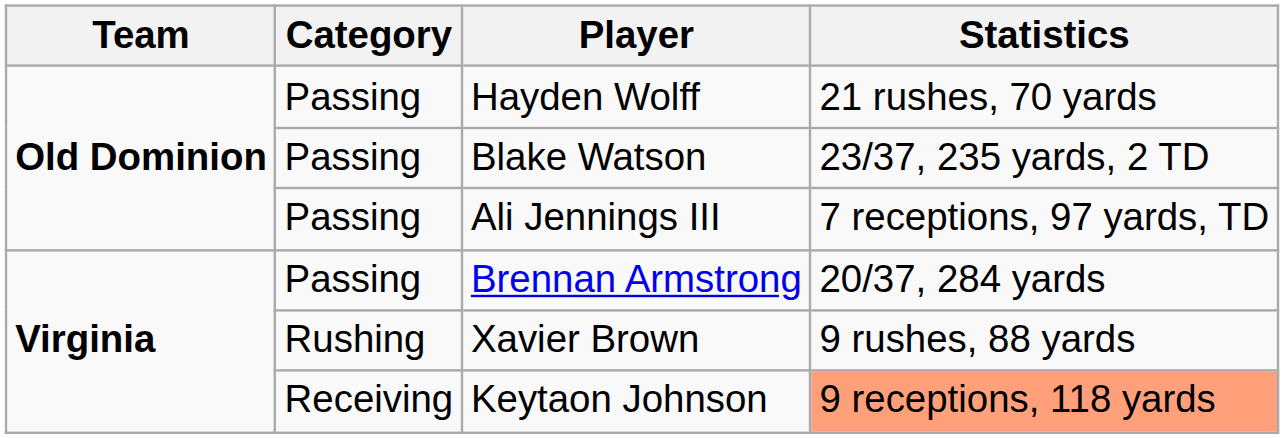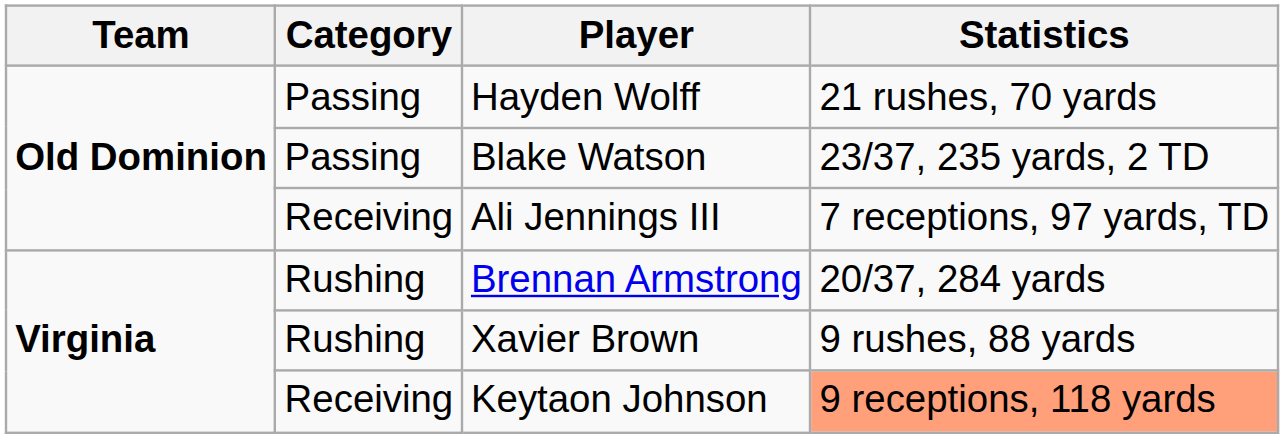(353, 218) Passing -> (369, 218) Receiving
(353, 278) Passing -> (355, 278) Rushing
